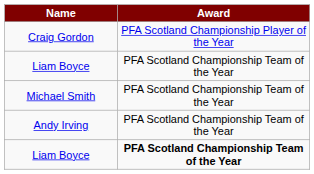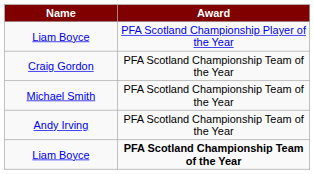(61, 37) Craig Gordon -> (61, 37) Liam Boyce
(61, 66) Liam Boyce -> (61, 66) Craig Gordon
